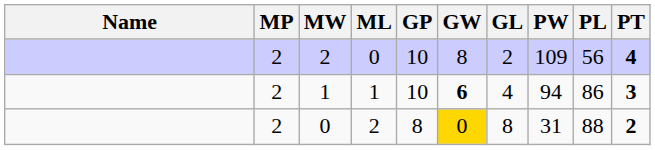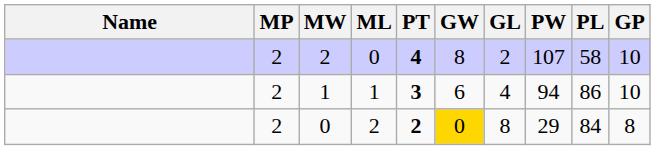columns swapped: (417, 21) <-> (631, 21)
(551, 56) 109 -> (549, 56) 107
(593, 56) 56 -> (590, 56) 58
(462, 91) bold -> (460, 91) normal
(551, 126) 31 -> (549, 126) 29
(593, 126) 88 -> (590, 126) 84
